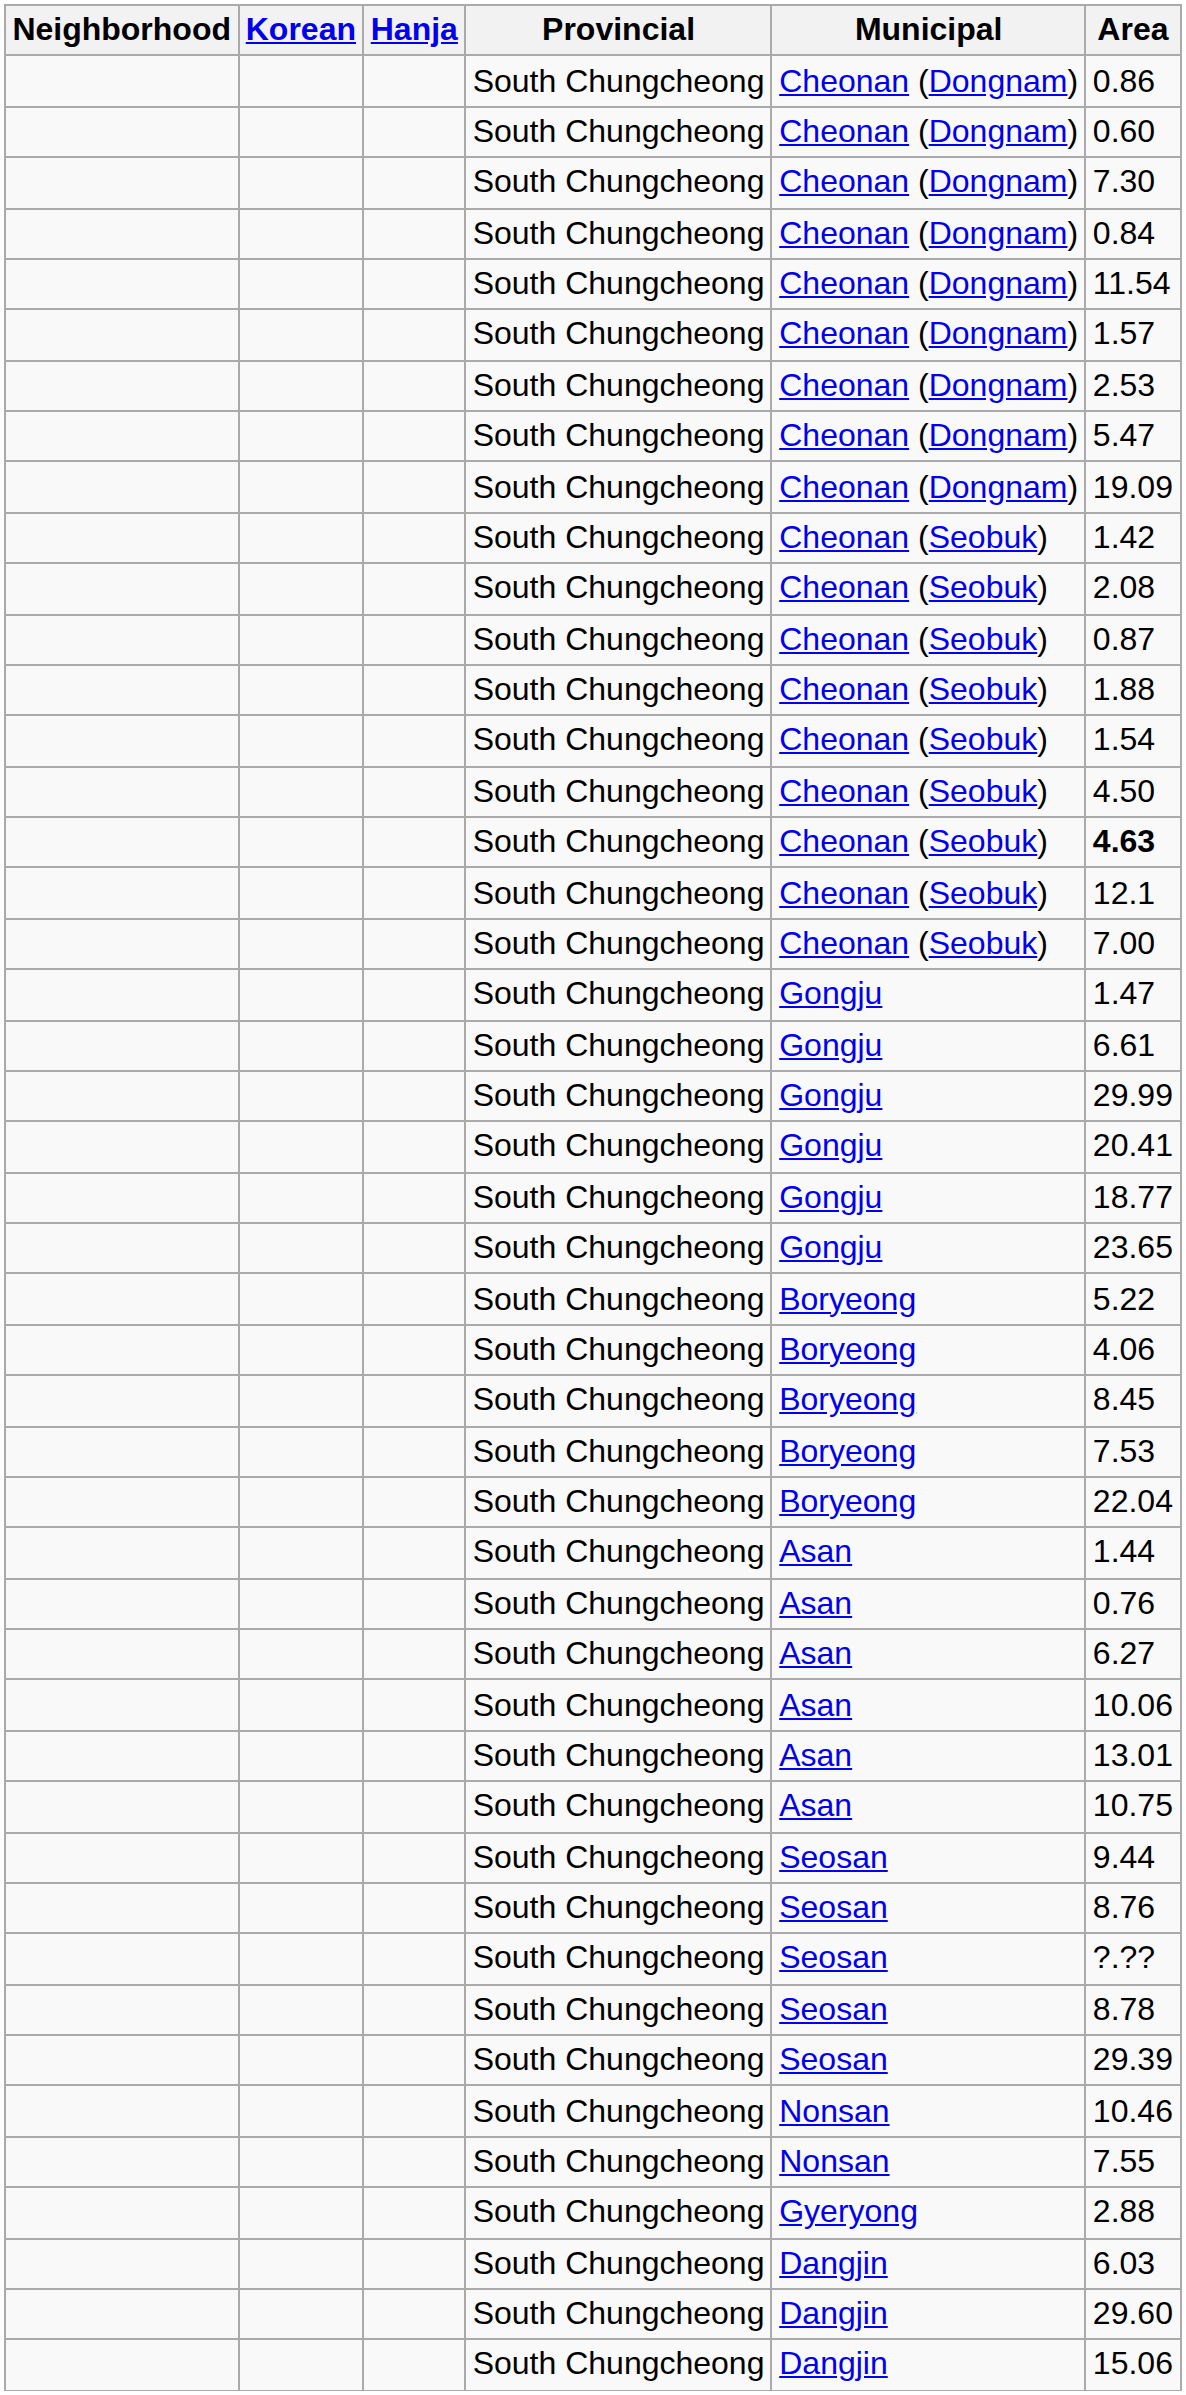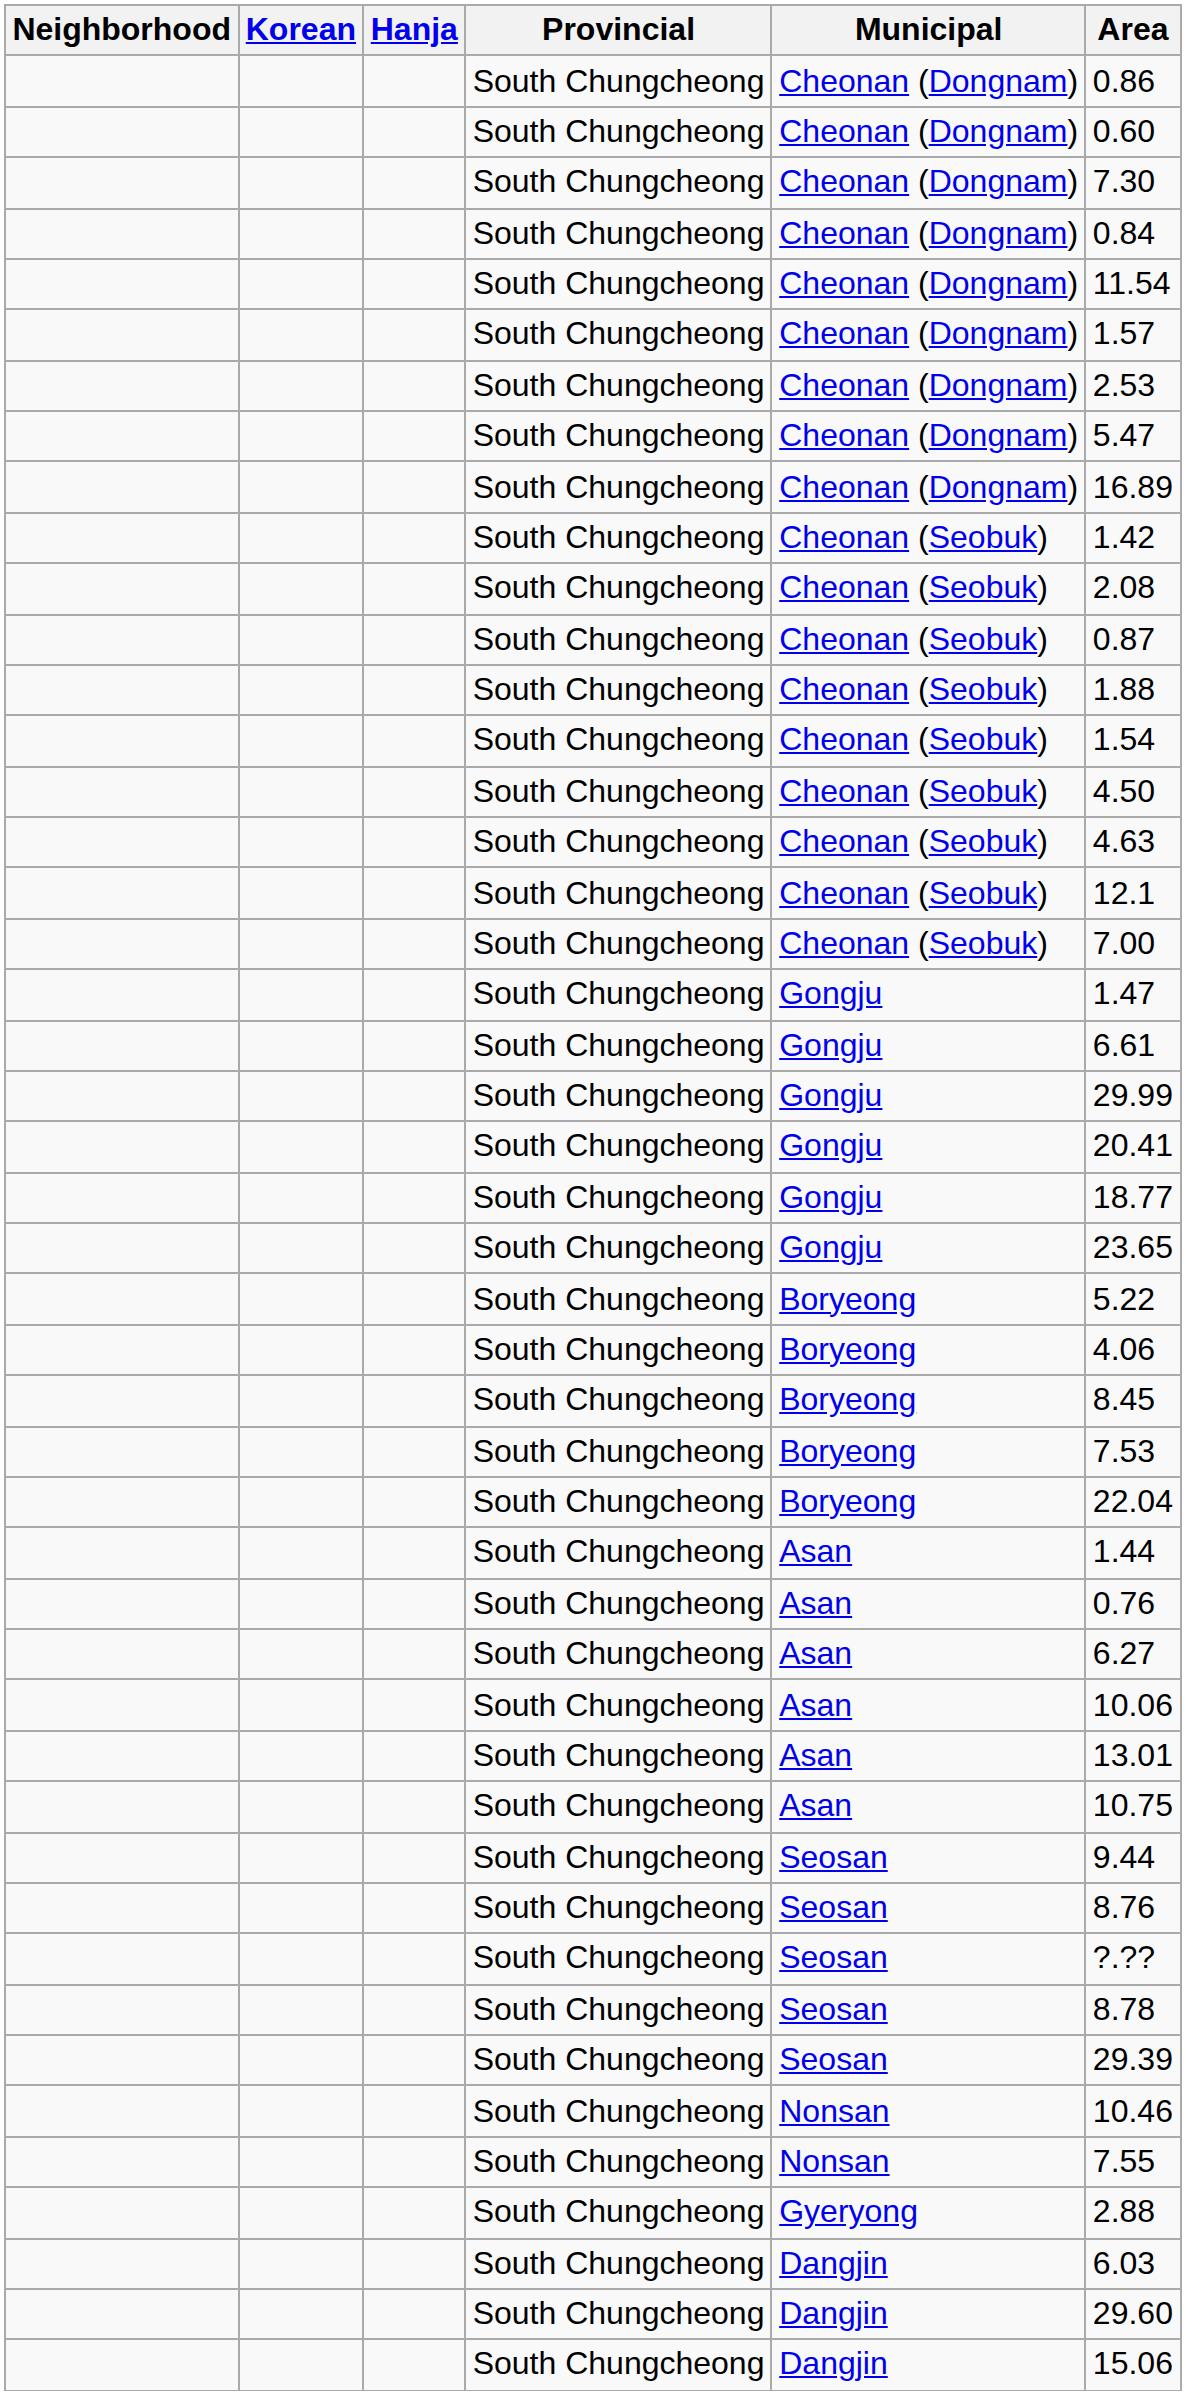(1133, 486) 19.09 -> (1133, 486) 16.89
(1124, 841) bold -> (1124, 841) normal
